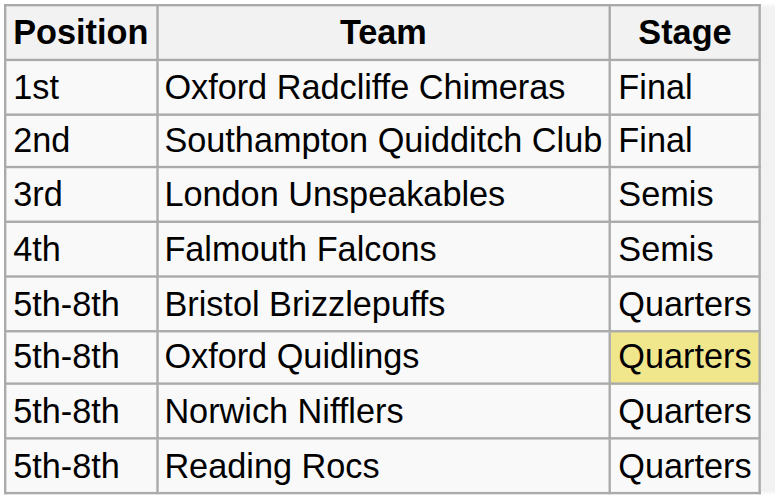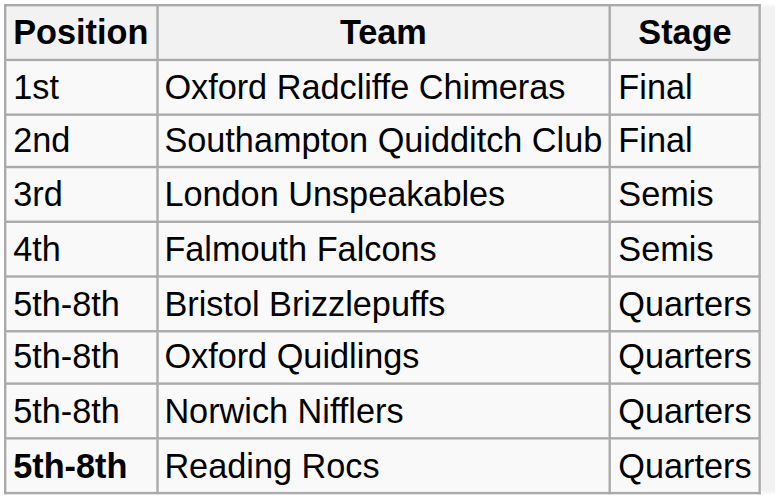(685, 358) khaki background -> (685, 358) no background
(67, 466) normal -> (70, 466) bold
